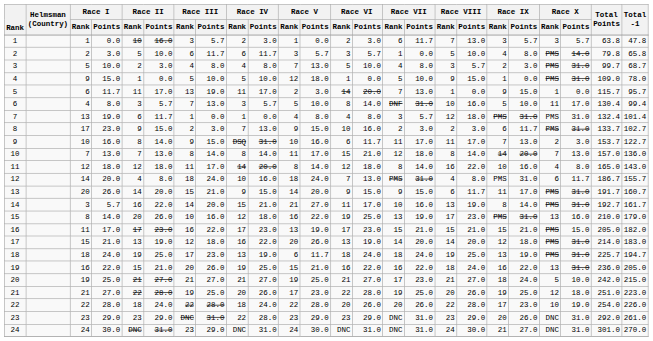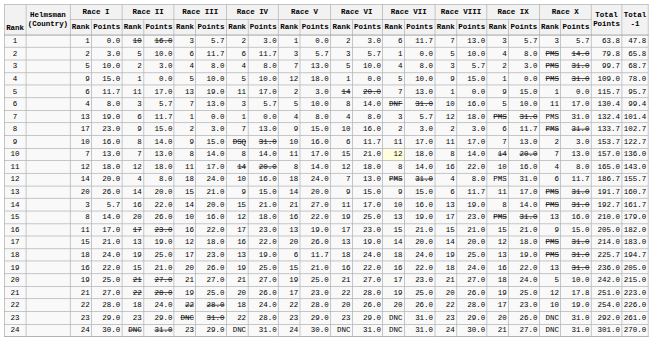(398, 154) no background -> (398, 154) lightyellow background
(552, 229) PMS -> (557, 229) 9
(581, 292) 18.0 -> (581, 292) 17.8
